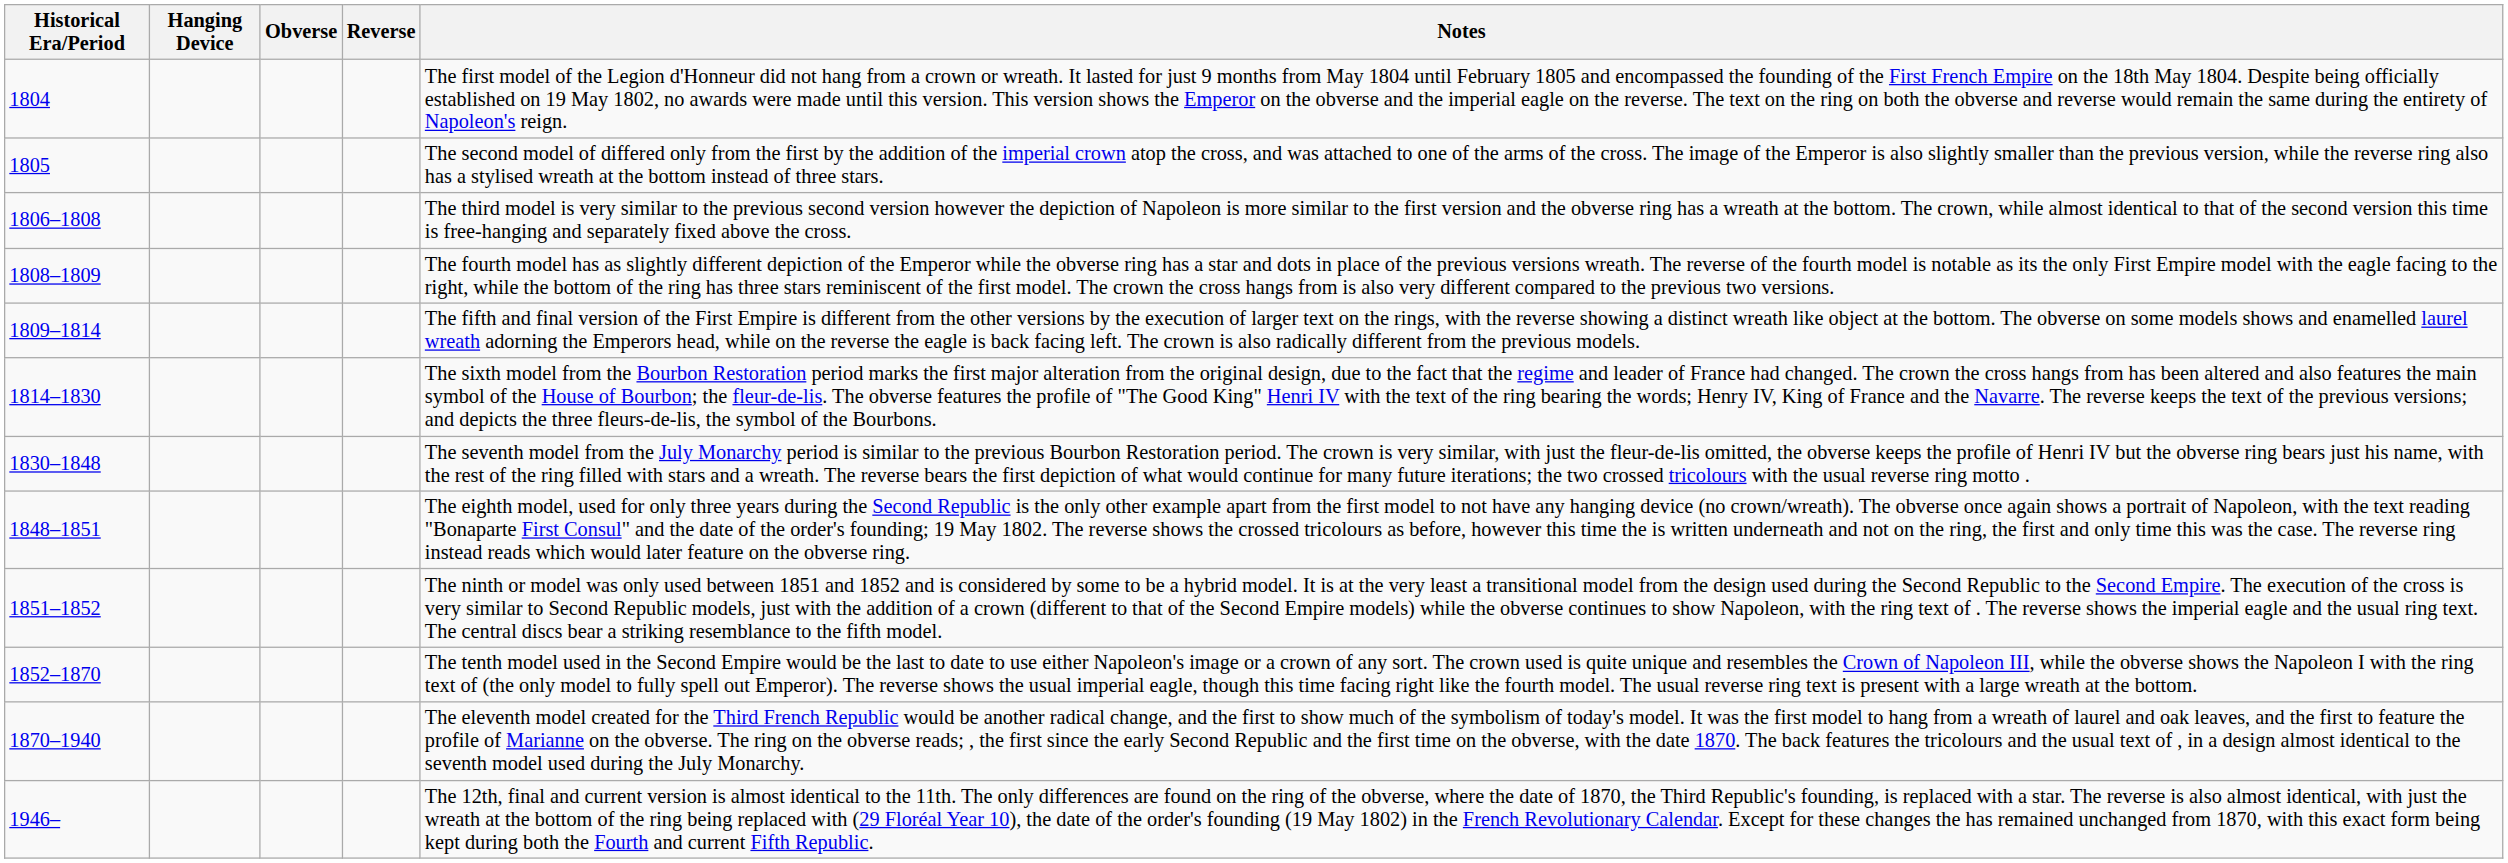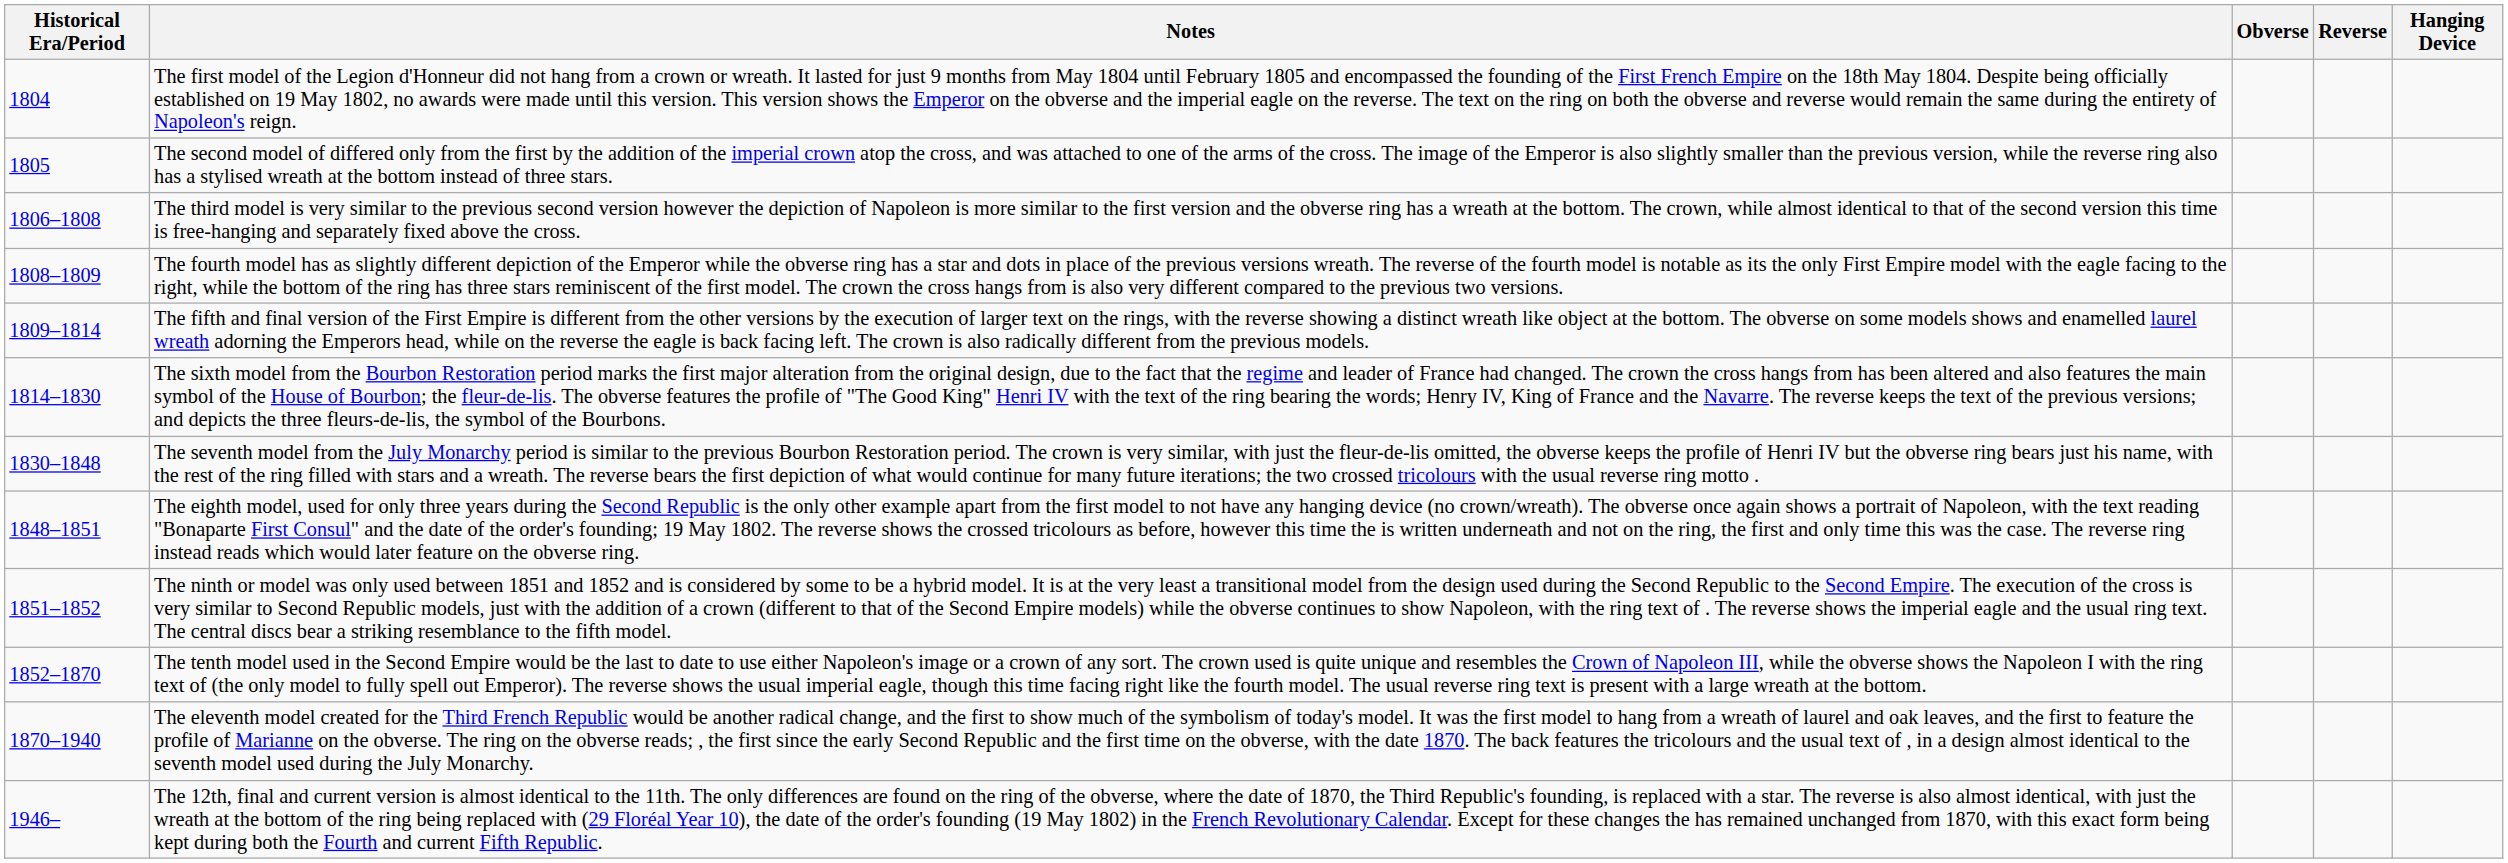columns swapped: (1461, 32) <-> (205, 32)
